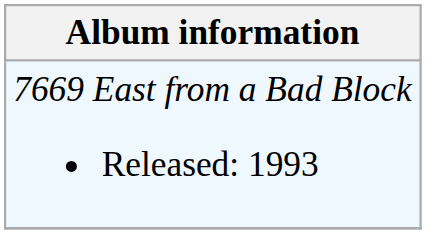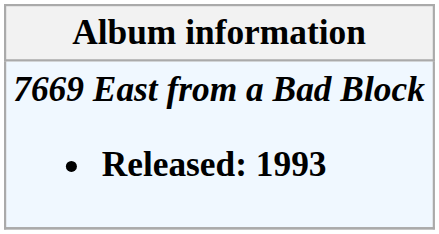(212, 127) normal -> (219, 127) bold
